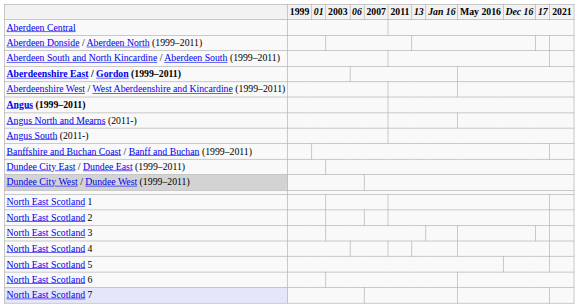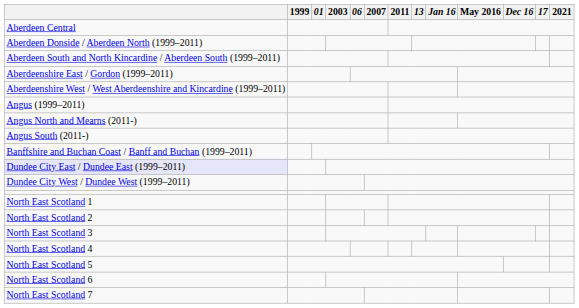(94, 74) bold -> (90, 74) normal
(46, 105) bold -> (46, 105) normal
(96, 167) no background -> (96, 167) lavender background
(98, 182) lightgrey background -> (98, 182) no background
(50, 295) lavender background -> (50, 295) no background
